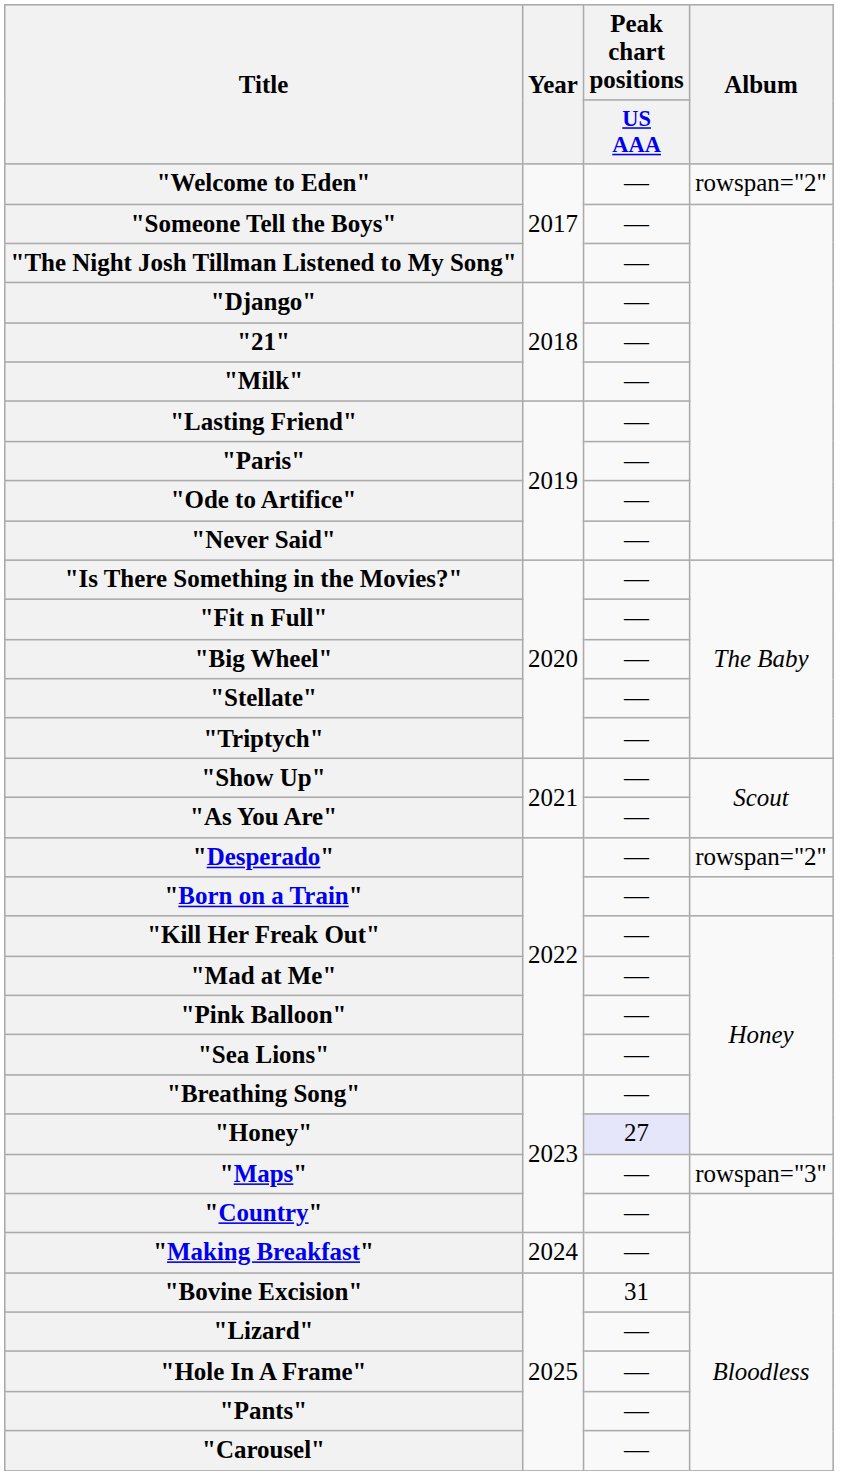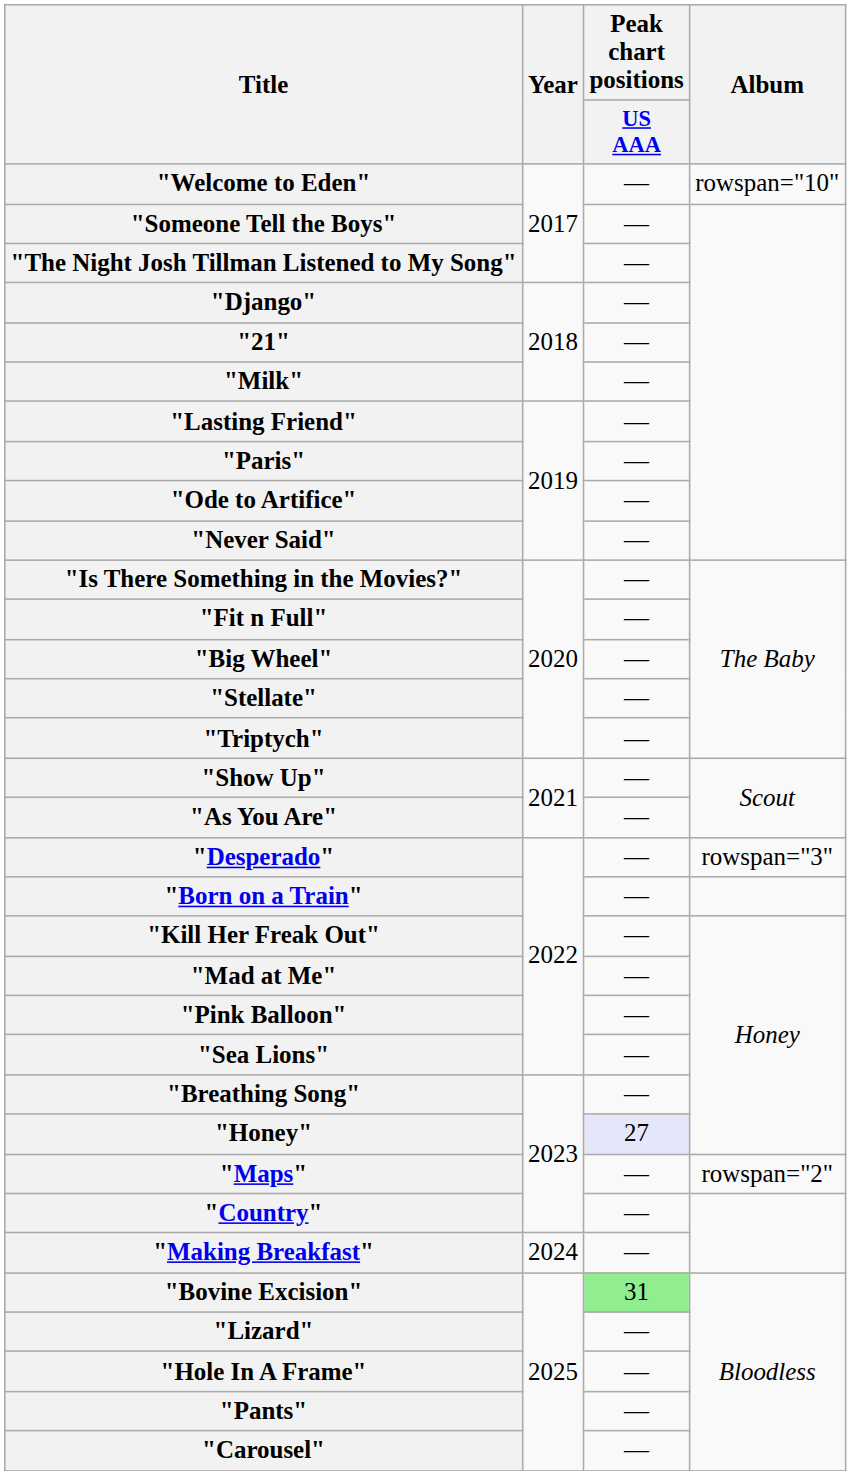(761, 183) rowspan="2" -> (767, 183) rowspan="10"
(761, 856) rowspan="2" -> (767, 856) rowspan="3"
(761, 1173) rowspan="3" -> (767, 1173) rowspan="2"
(637, 1291) no background -> (637, 1291) lightgreen background
